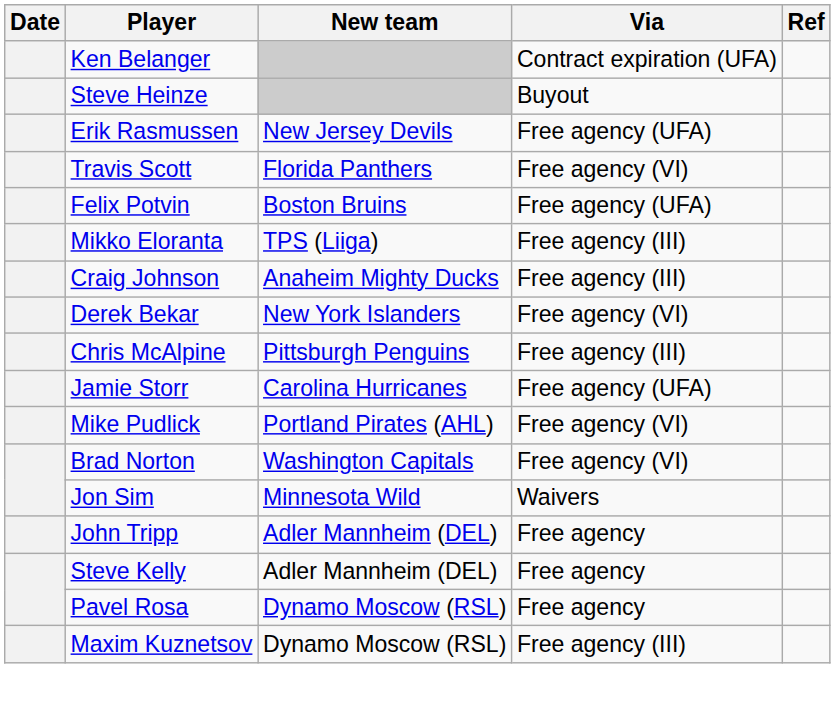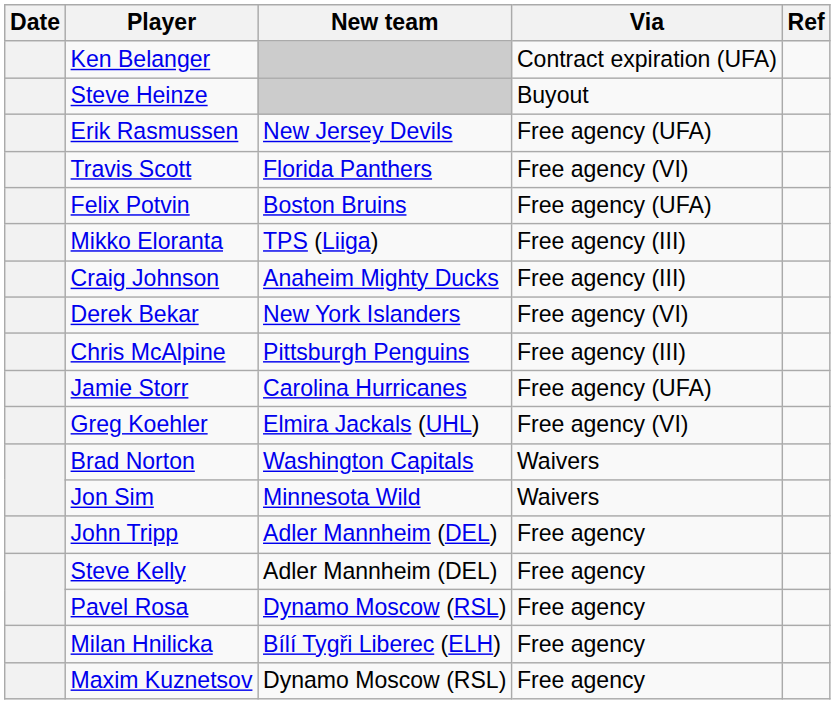- row: (135, 424)
+ row: (139, 424)
(603, 461) Free agency (VI) -> (558, 461) Waivers
+ row: (142, 643)
(601, 643) Free agency (III) -> (581, 680) Free agency
